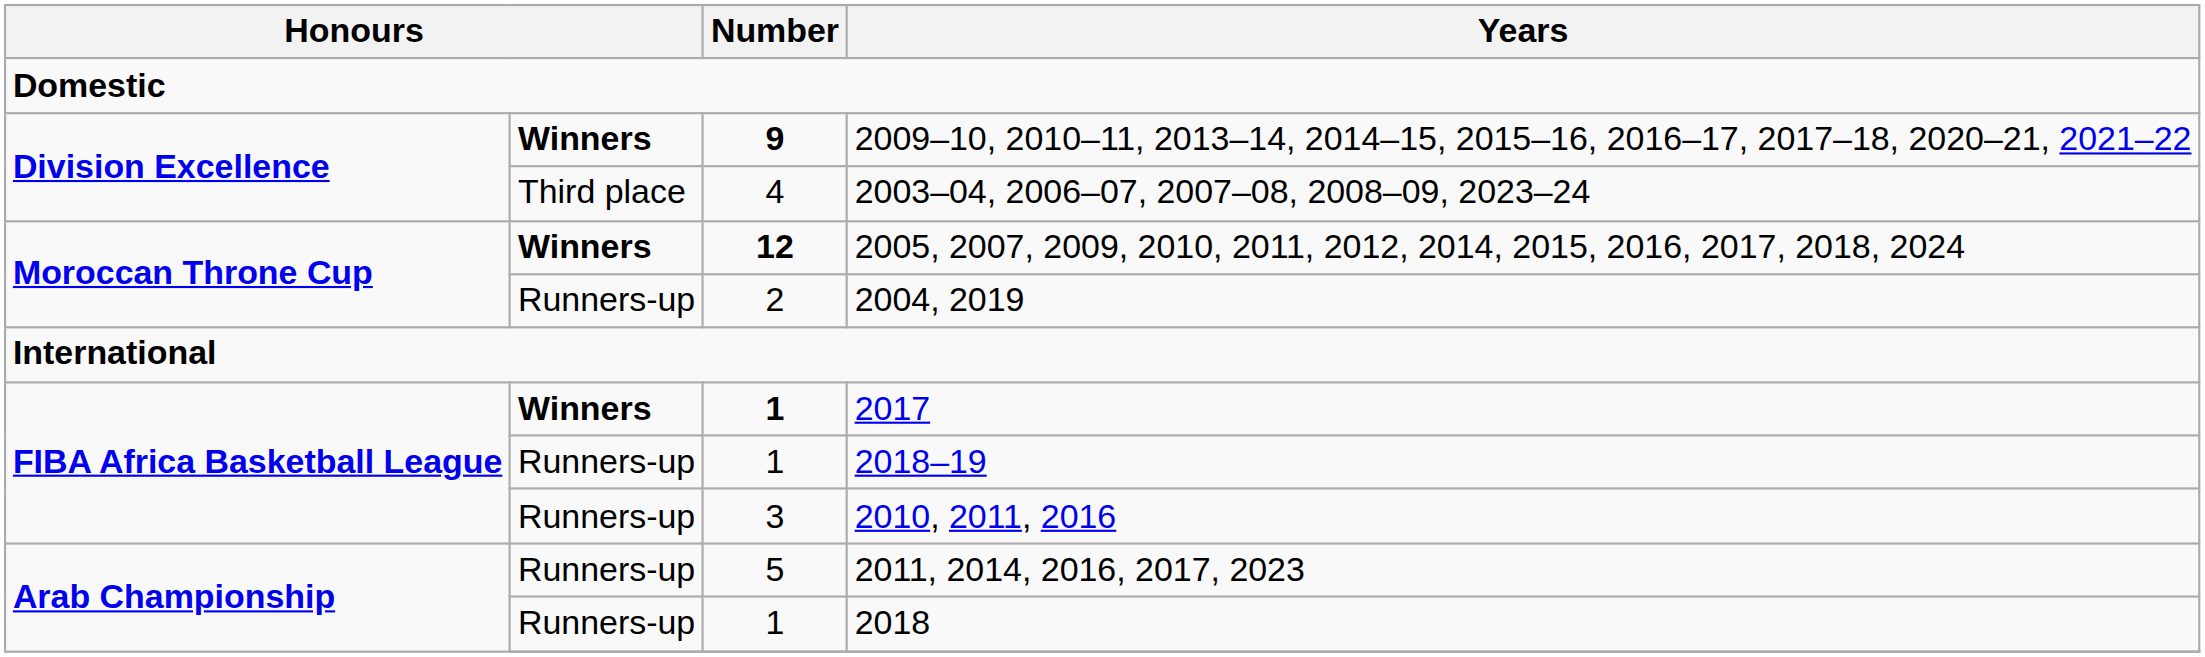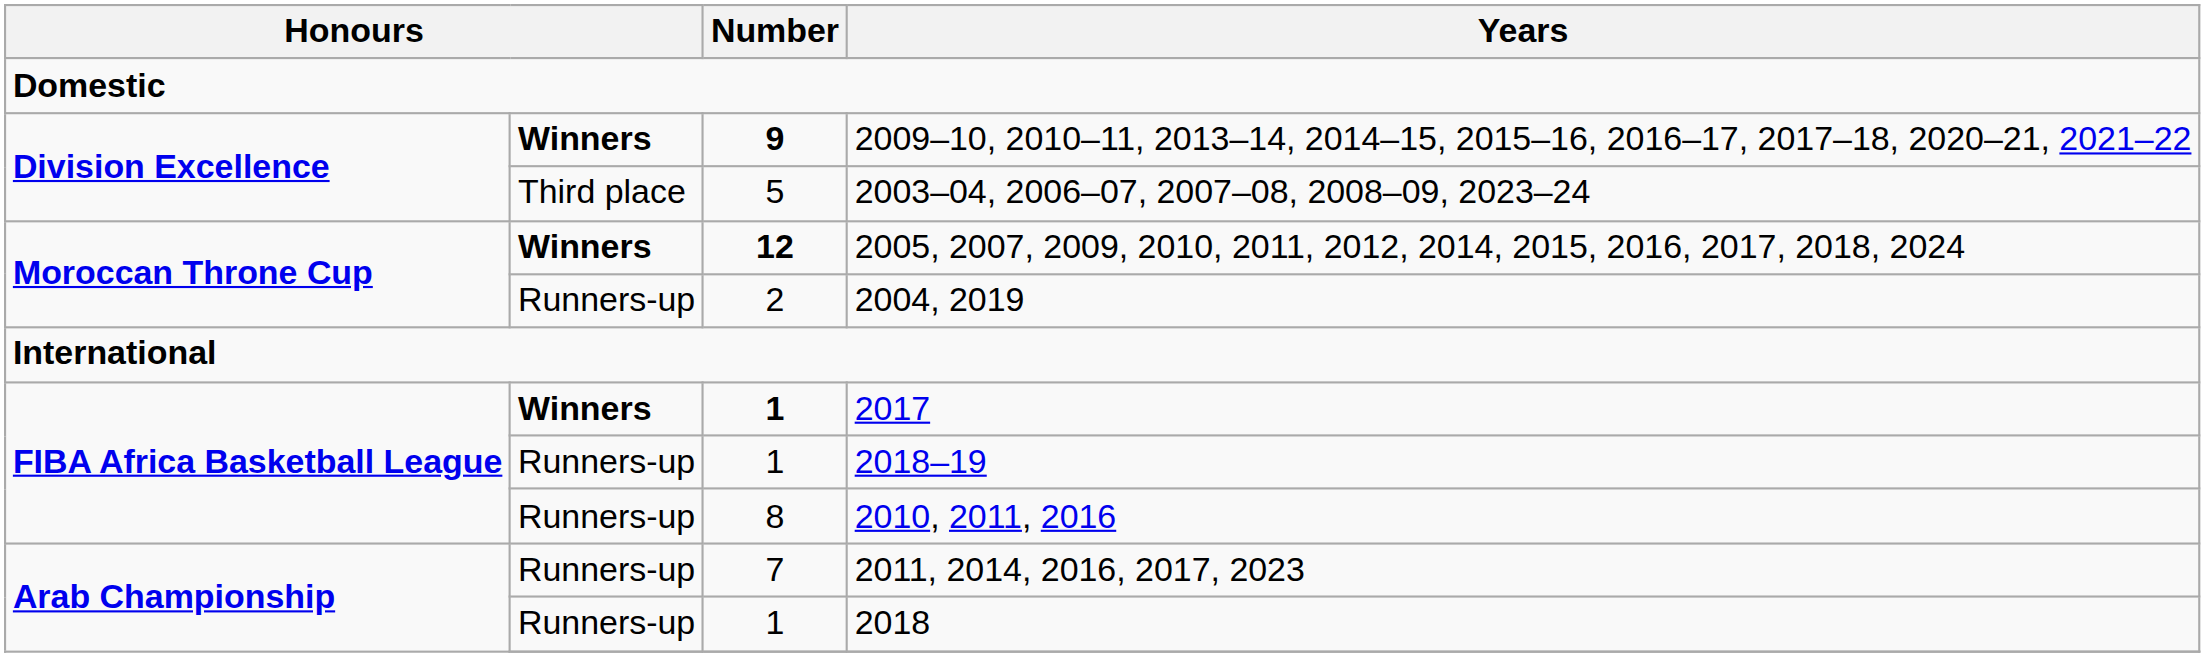(775, 192) 4 -> (775, 192) 5
(775, 515) 3 -> (775, 515) 8
(775, 569) 5 -> (775, 569) 7
